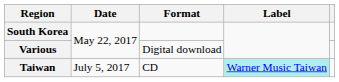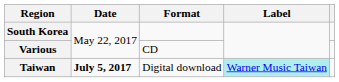(182, 49) Digital download -> (150, 49) CD
(101, 67) normal -> (102, 67) bold
(150, 67) CD -> (182, 67) Digital download
